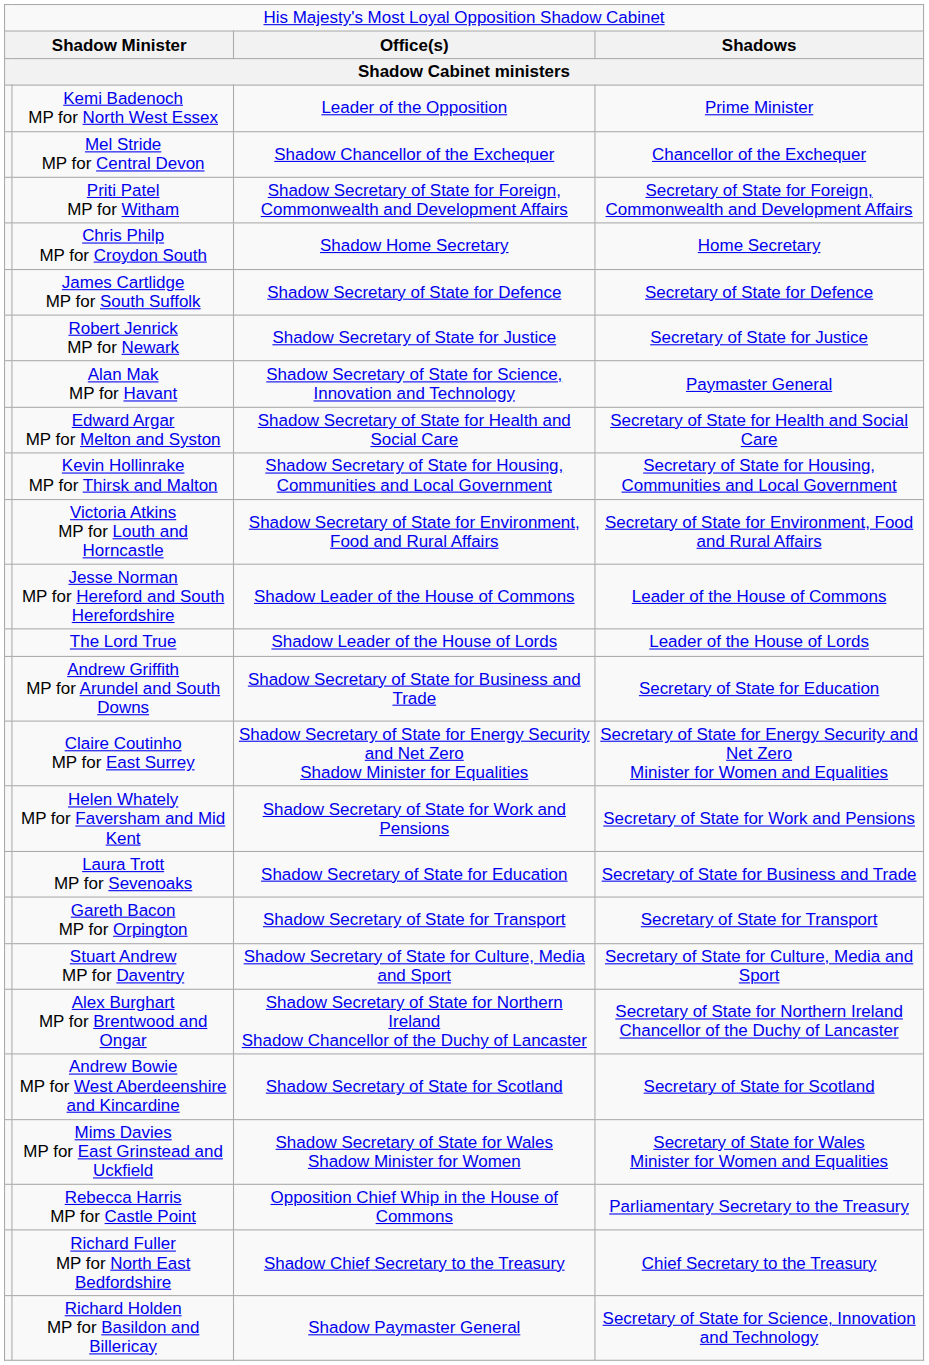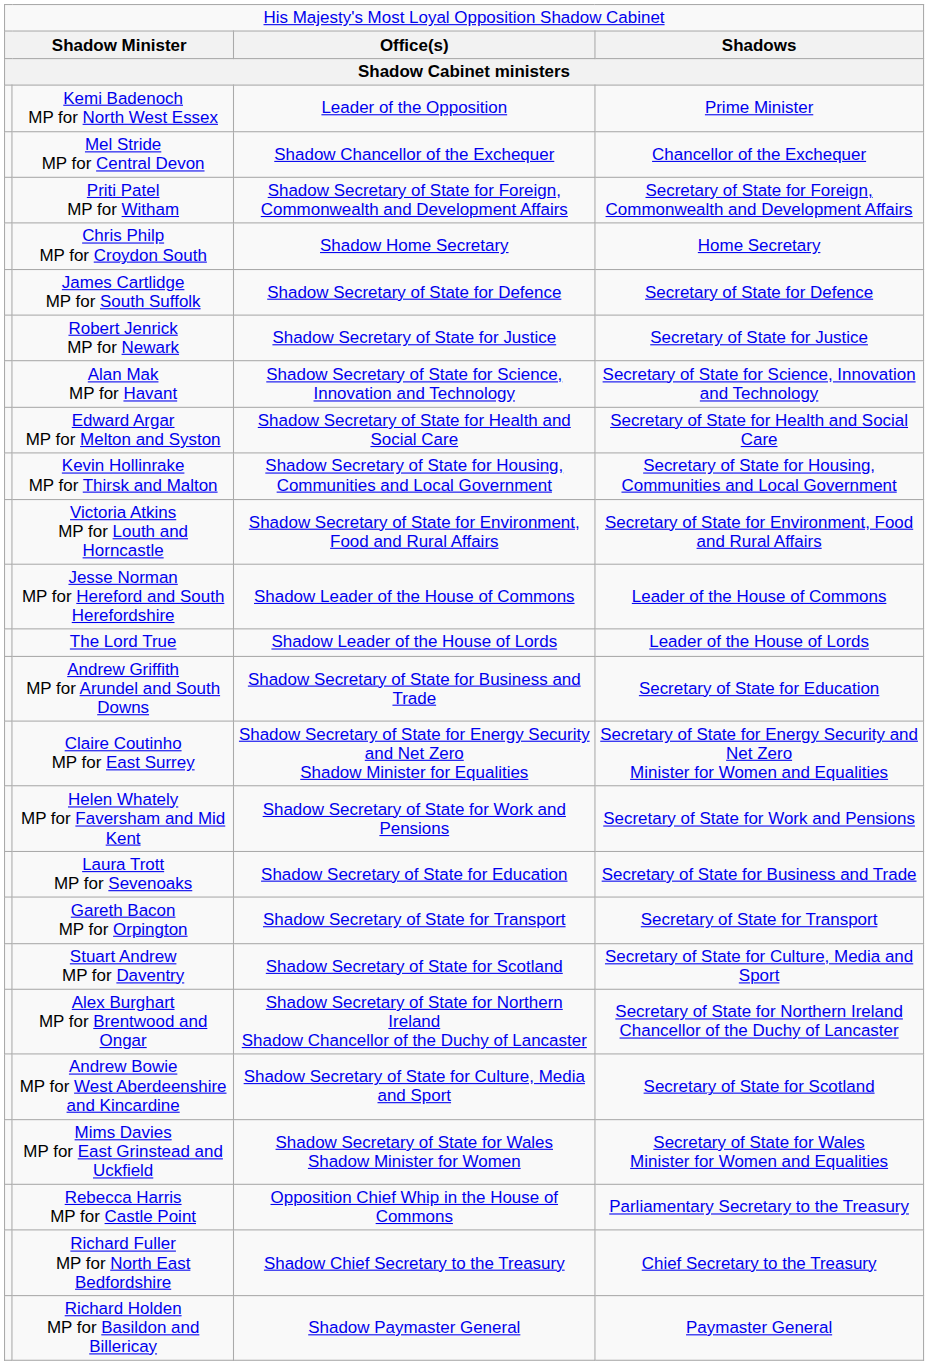(759, 384) Paymaster General -> (759, 384) Secretary of State for Science, Innovation and Technology
(414, 966) Shadow Secretary of State for Culture, Media and Sport -> (414, 966) Shadow Secretary of State for Scotland
(414, 1086) Shadow Secretary of State for Scotland -> (414, 1086) Shadow Secretary of State for Culture, Media and Sport
(759, 1327) Secretary of State for Science, Innovation and Technology -> (759, 1327) Paymaster General
